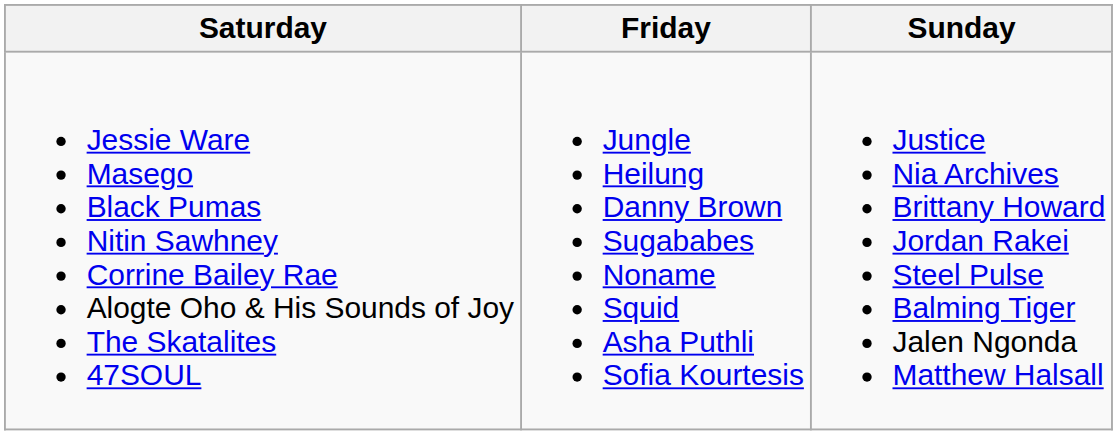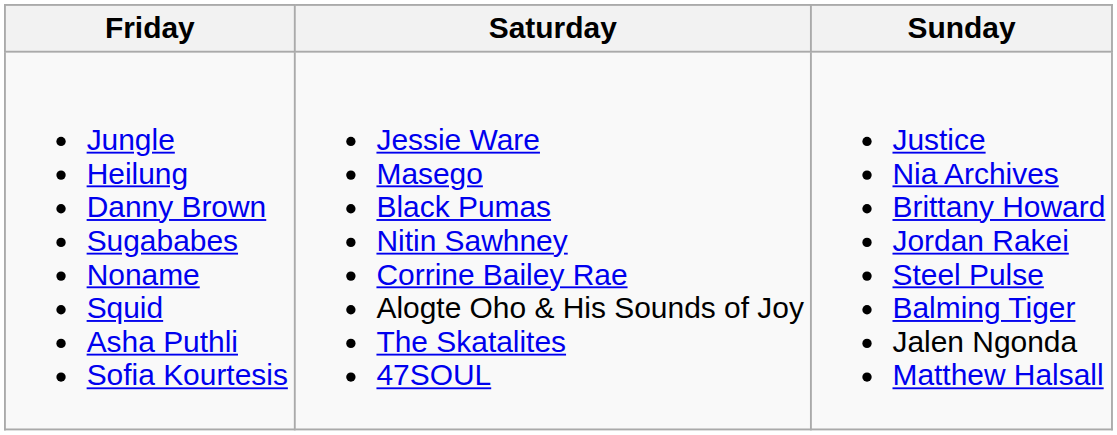columns swapped: (666, 28) <-> (263, 28)
